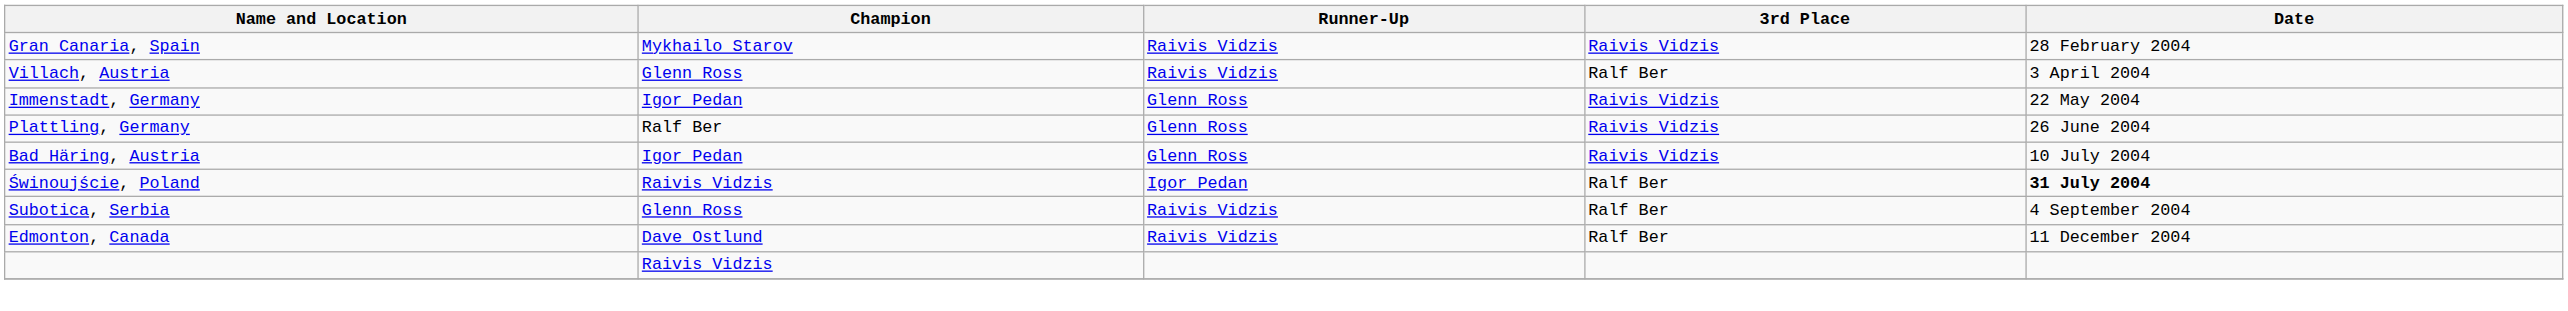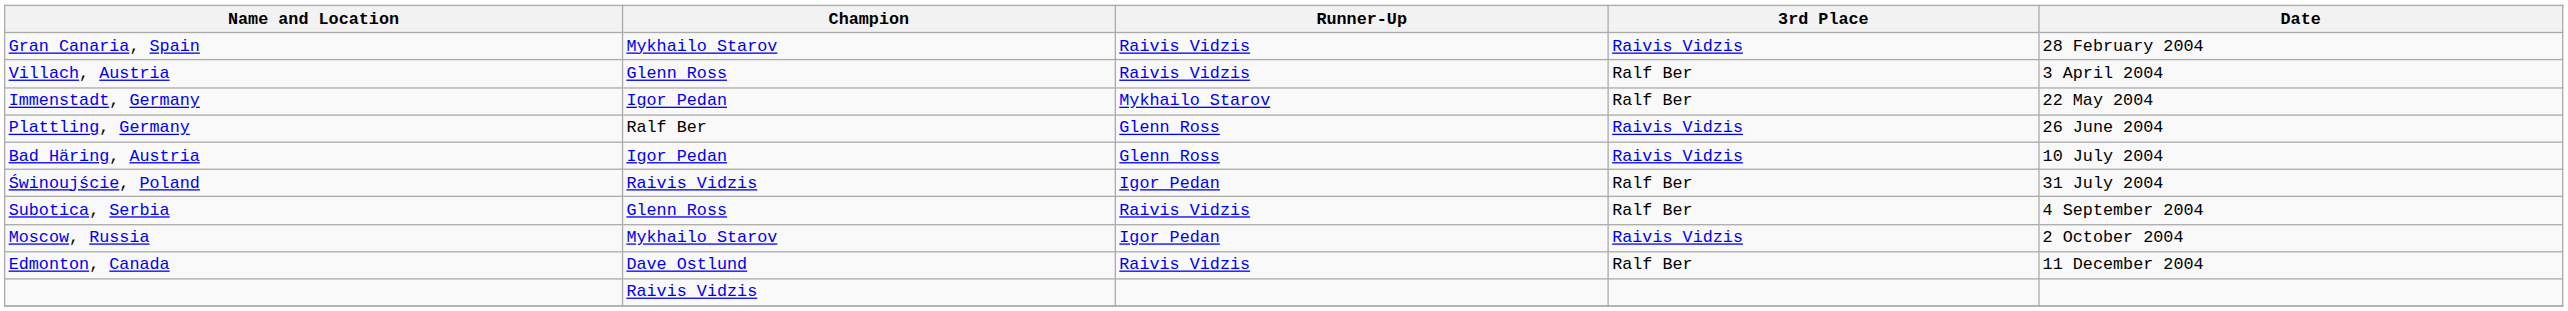(1197, 101) Glenn Ross -> (1195, 101) Mykhailo Starov
(1654, 101) Raivis Vidzis -> (1652, 101) Ralf Ber
(2090, 183) bold -> (2103, 183) normal
+ row: (79, 238)
